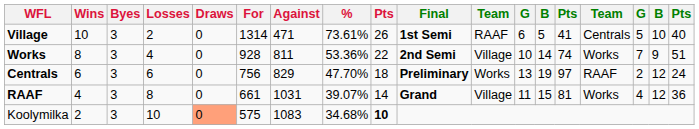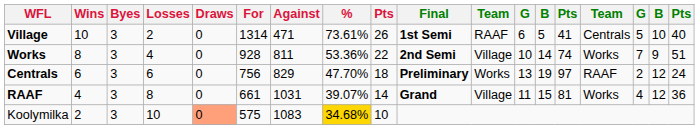(347, 114) no background -> (347, 114) gold background
(381, 114) bold -> (381, 114) normal
